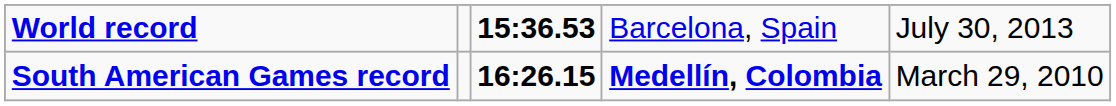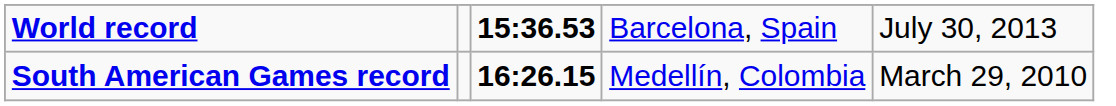(746, 75) bold -> (737, 75) normal
